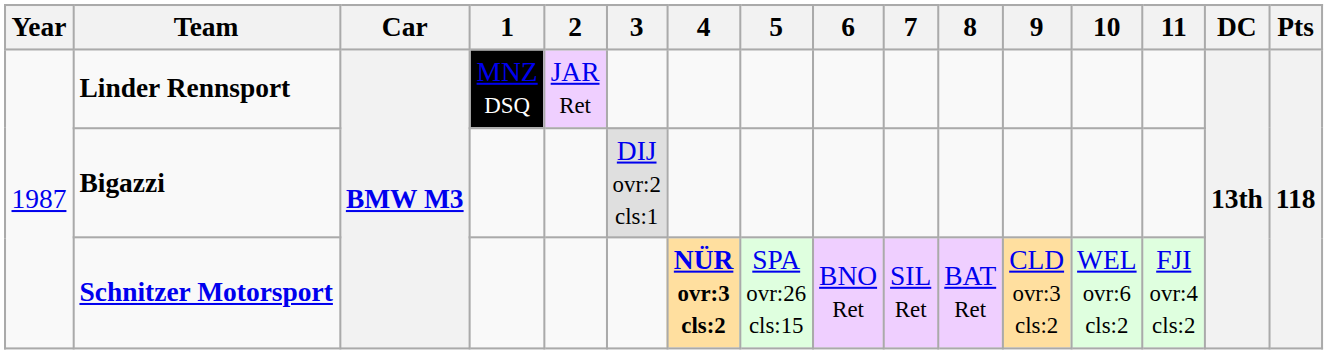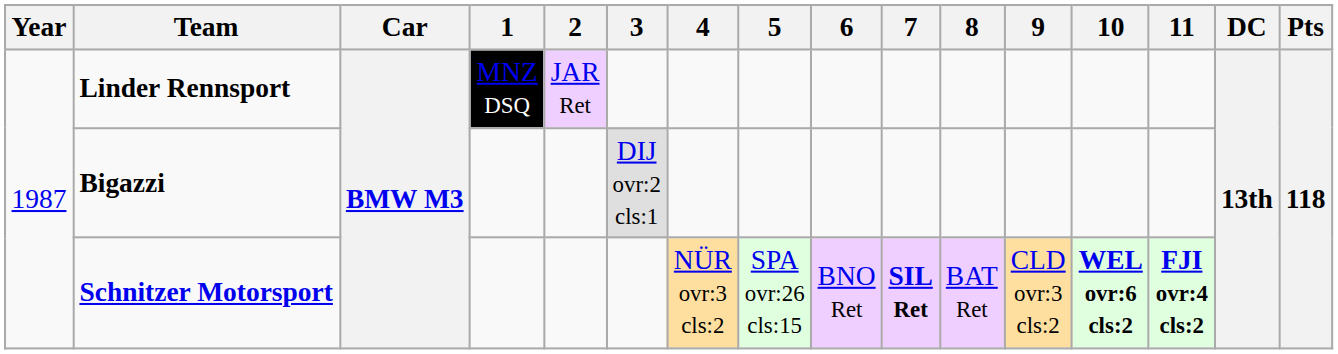(704, 292) bold -> (703, 290) normal
(911, 290) normal -> (911, 292) bold
(1107, 290) normal -> (1111, 292) bold
(1174, 290) normal -> (1182, 292) bold
